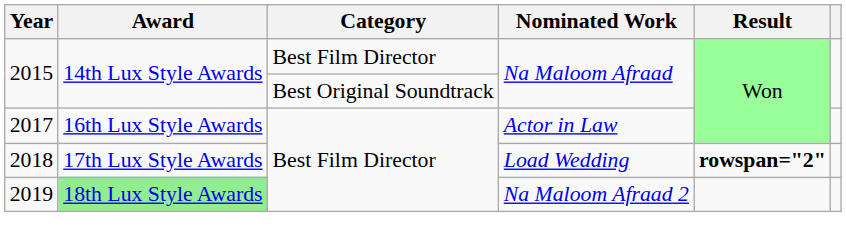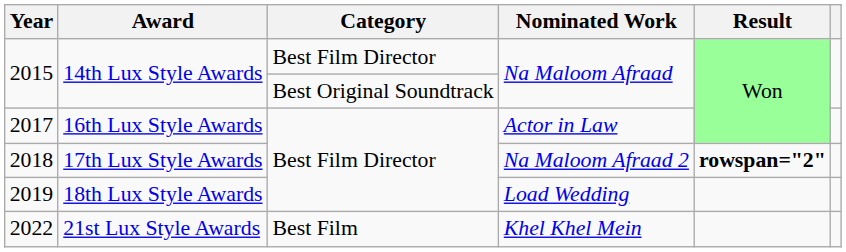(567, 159) Load Wedding -> (596, 159) Na Maloom Afraad 2
(163, 194) lightgreen background -> (163, 194) no background
(596, 194) Na Maloom Afraad 2 -> (567, 194) Load Wedding
+ row: (31, 228)
